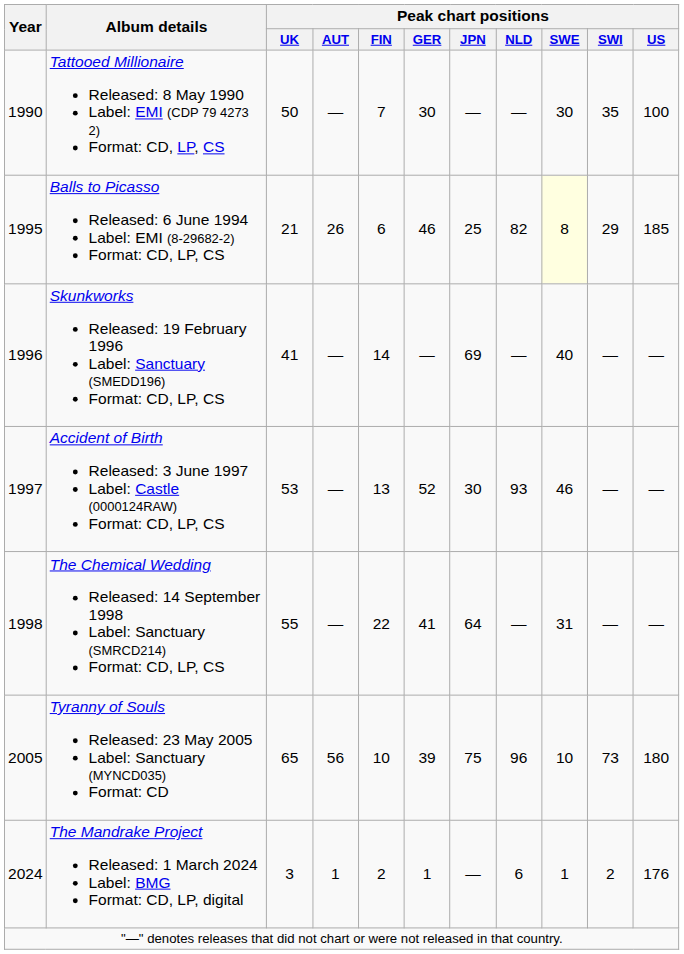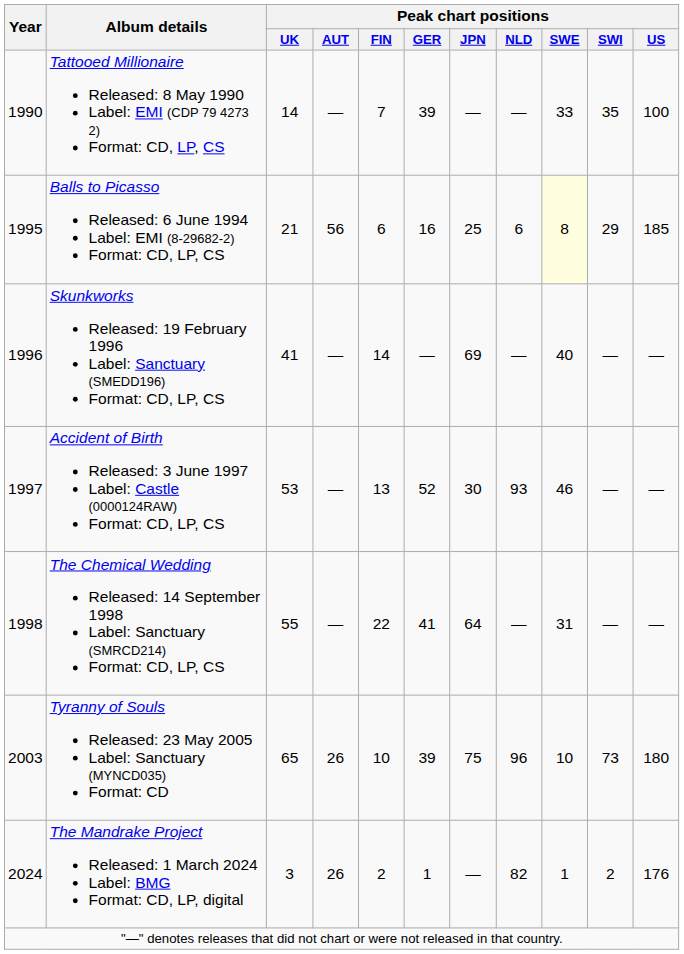(290, 112) 50 -> (290, 112) 14
(427, 112) 30 -> (427, 112) 39
(565, 112) 30 -> (565, 112) 33
(335, 229) 26 -> (335, 229) 56
(427, 229) 46 -> (427, 229) 16
(519, 229) 82 -> (519, 229) 6
(25, 757) 2005 -> (25, 757) 2003
(335, 757) 56 -> (335, 757) 26
(335, 874) 1 -> (335, 874) 26
(519, 874) 6 -> (519, 874) 82
